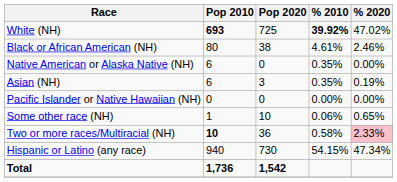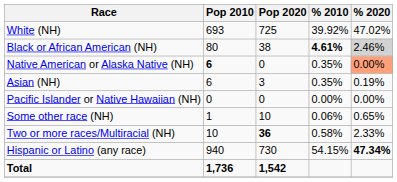(215, 30) bold -> (215, 30) normal
(330, 30) bold -> (330, 30) normal
(327, 47) normal -> (327, 47) bold
(369, 47) no background -> (369, 47) lightgrey background
(209, 64) normal -> (209, 64) bold
(369, 64) no background -> (369, 64) lightsalmon background
(212, 133) bold -> (212, 133) normal
(265, 133) normal -> (265, 133) bold
(369, 133) pink background -> (369, 133) no background
(372, 151) normal -> (372, 151) bold
